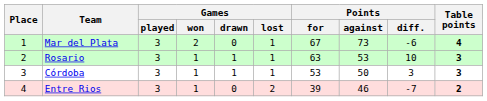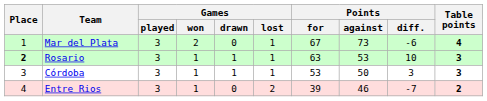(23, 58) normal -> (23, 58) bold
